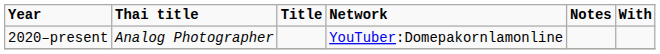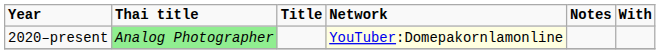(194, 38) no background -> (194, 38) lightgreen background
(446, 38) no background -> (446, 38) lightyellow background
